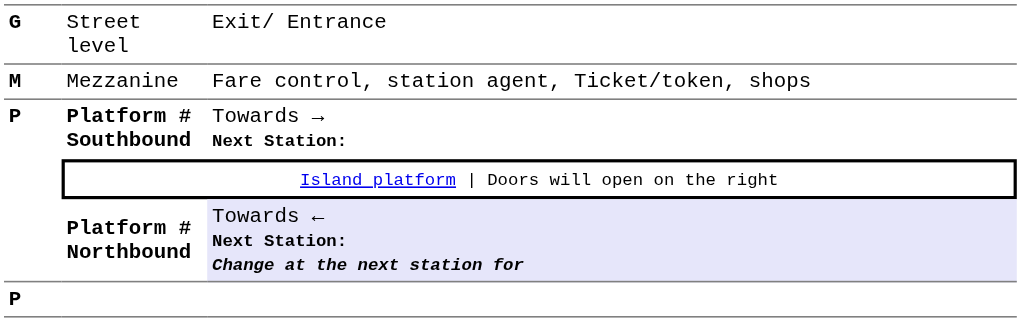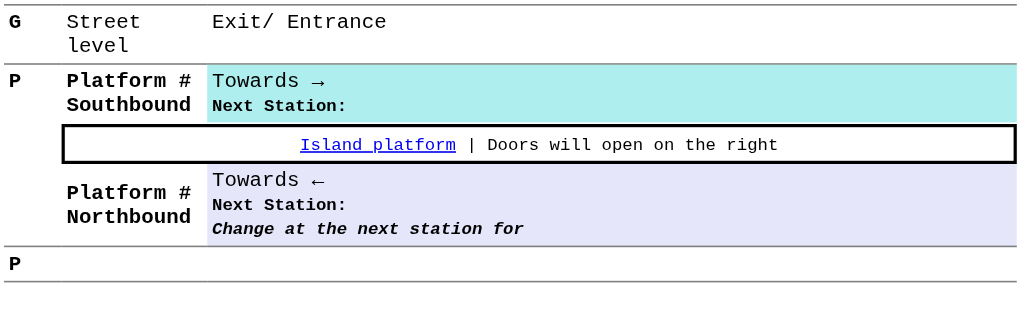- row: (123, 82)
(280, 128) no background -> (280, 93) paleturquoise background
